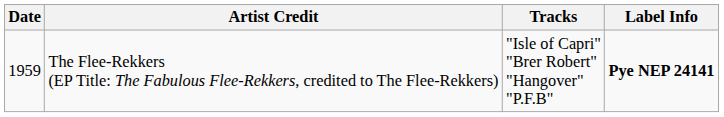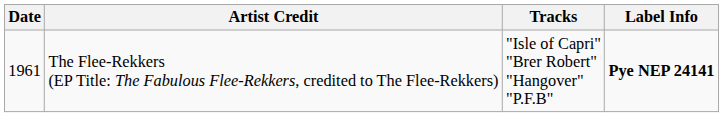(25, 70) 1959 -> (25, 70) 1961
